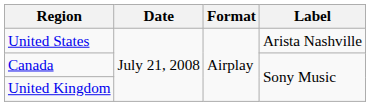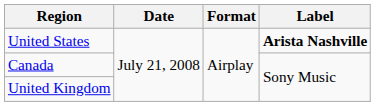(312, 40) normal -> (315, 40) bold
